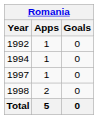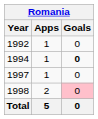(77, 59) normal -> (77, 59) bold
(77, 91) no background -> (77, 91) pink background
